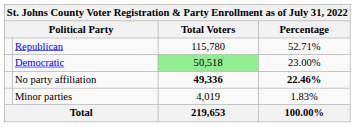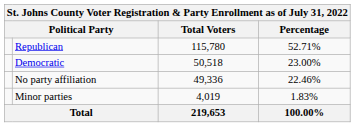(208, 63) lightgreen background -> (208, 63) no background
(208, 79) bold -> (208, 79) normal
(304, 79) bold -> (304, 79) normal
